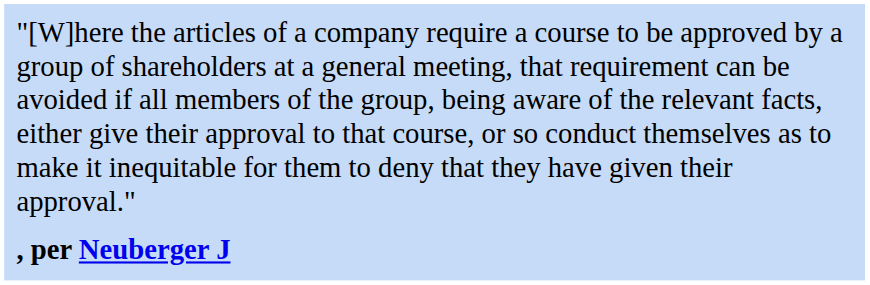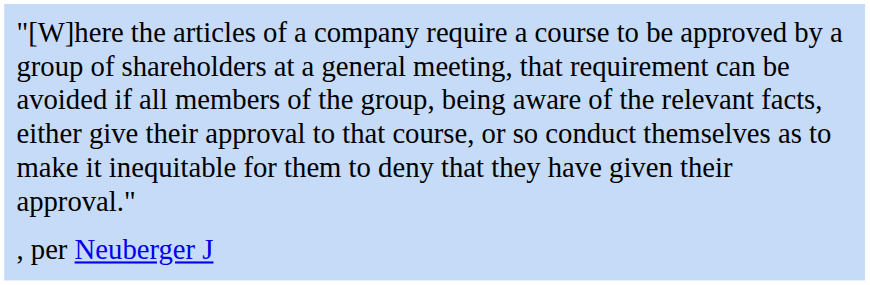(123, 250) bold -> (115, 250) normal
